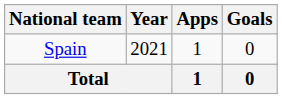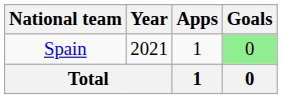(250, 49) no background -> (250, 49) lightgreen background
